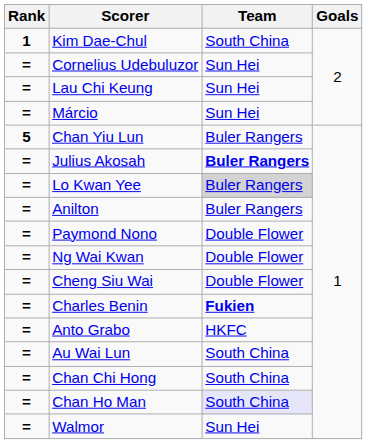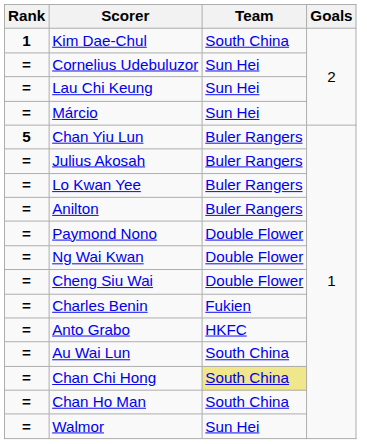(257, 161) bold -> (254, 161) normal
(254, 185) lightgrey background -> (254, 185) no background
(230, 305) bold -> (228, 305) normal
(247, 378) no background -> (247, 378) khaki background
(247, 402) lavender background -> (247, 402) no background
